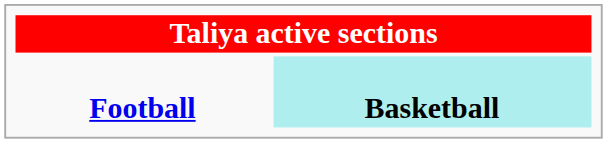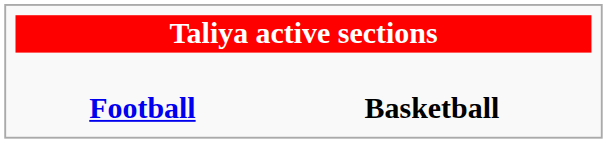(432, 108) paleturquoise background -> (432, 108) no background
